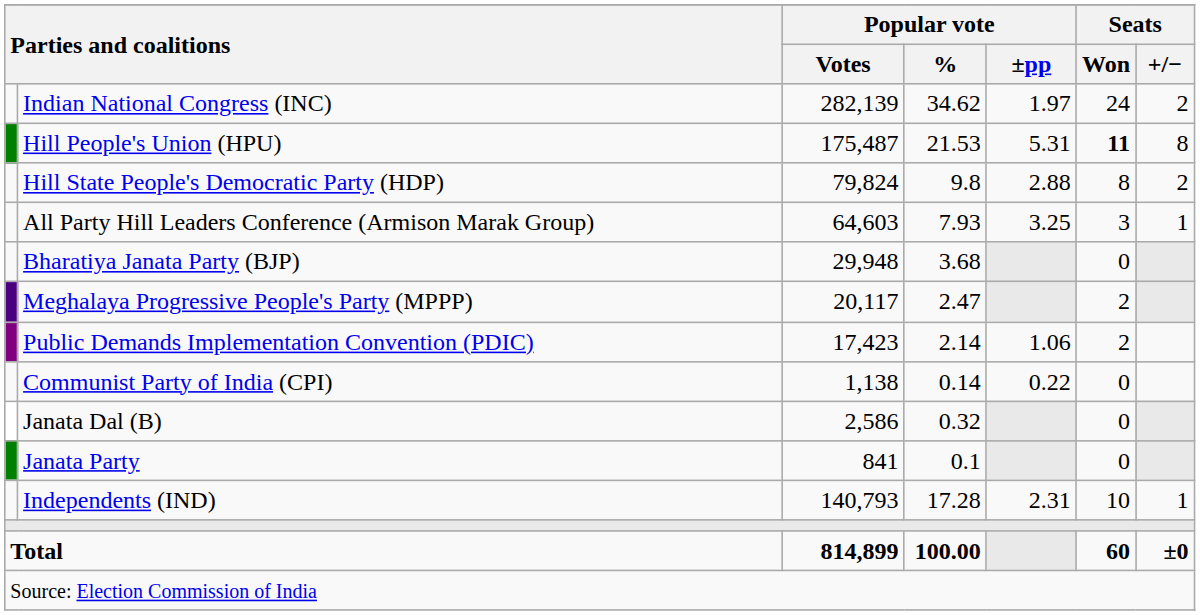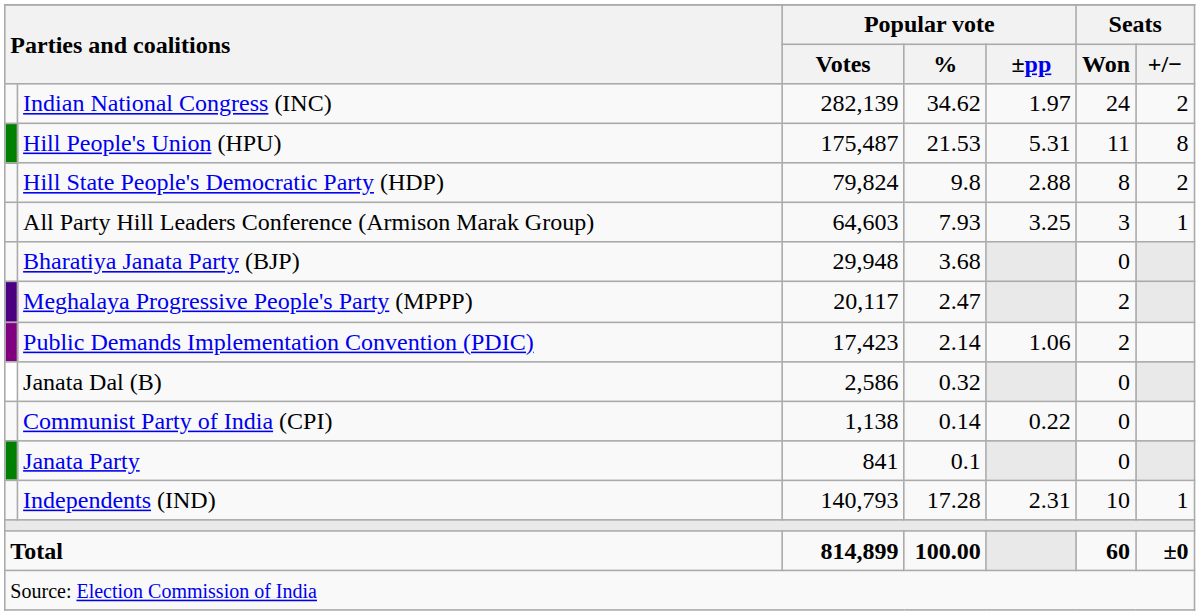(1119, 143) bold -> (1118, 143) normal
rows swapped: (92, 420) <-> (178, 380)
